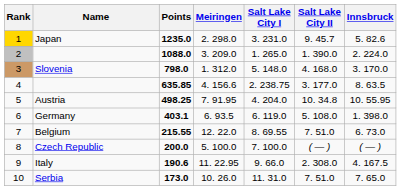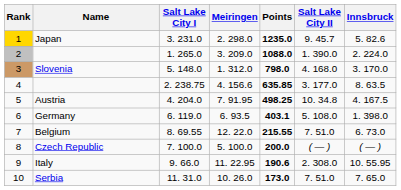columns swapped: (176, 17) <-> (269, 17)
(370, 100) 10. 55.95 -> (370, 100) 4. 167.5
(370, 162) 4. 167.5 -> (370, 162) 10. 55.95
